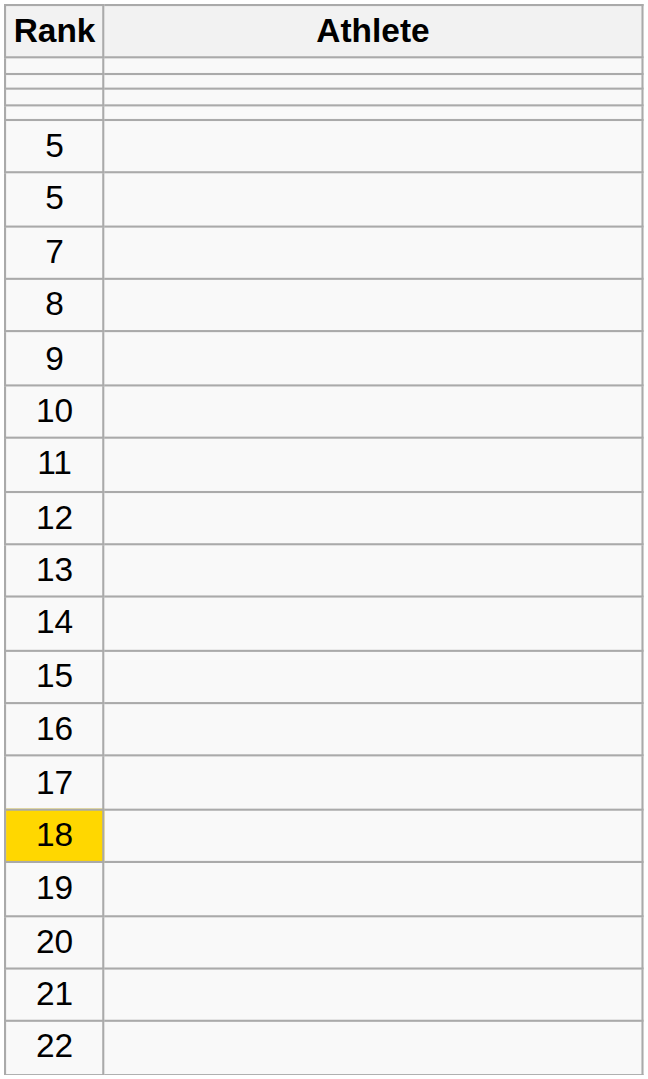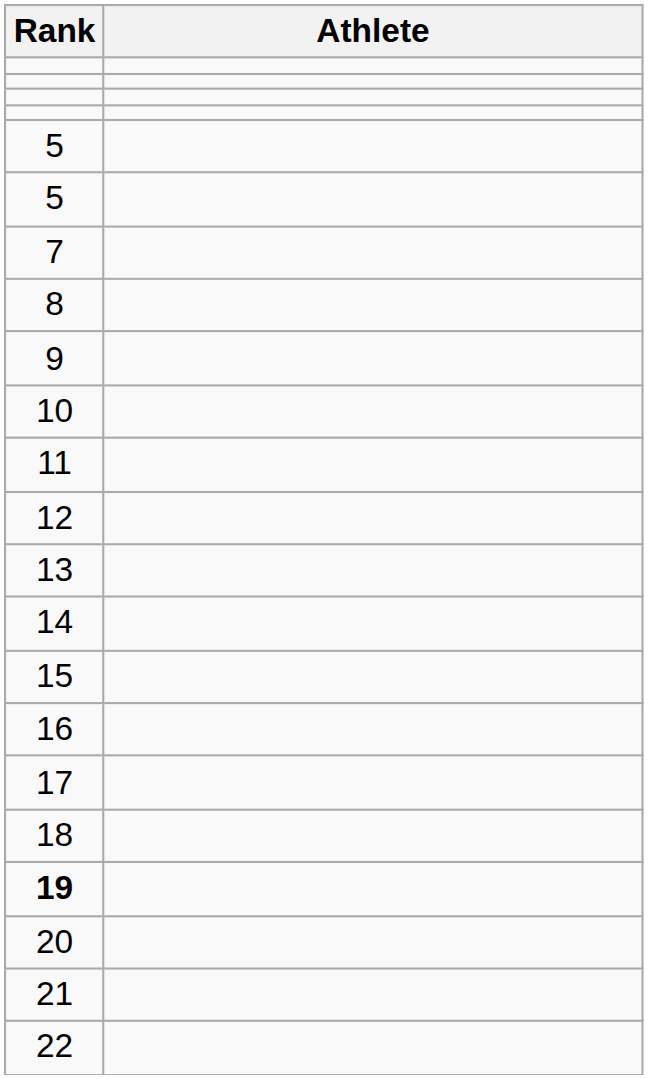(55, 835) gold background -> (55, 835) no background
(55, 888) normal -> (55, 888) bold
